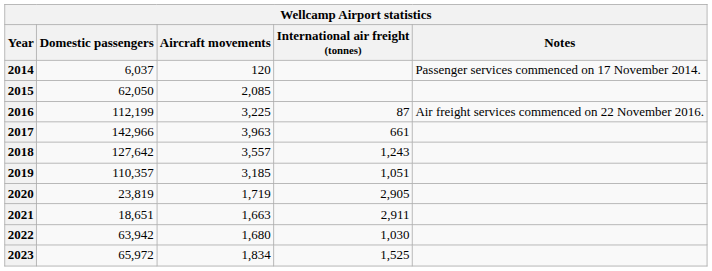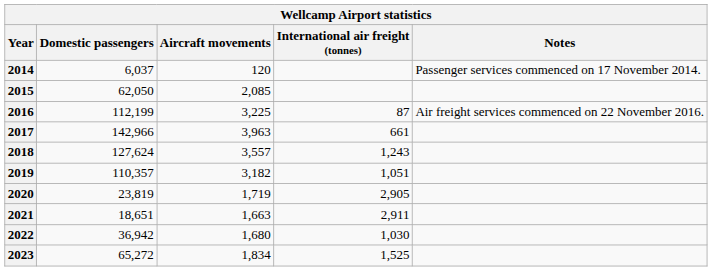(133, 152) 127,642 -> (133, 152) 127,624
(256, 173) 3,185 -> (256, 173) 3,182
(136, 234) 63,942 -> (136, 234) 36,942
(136, 255) 65,972 -> (136, 255) 65,272
